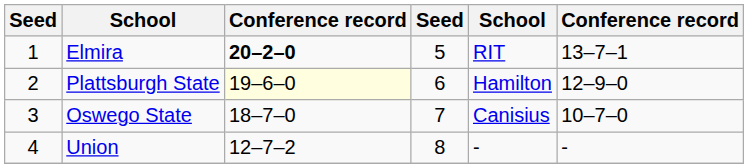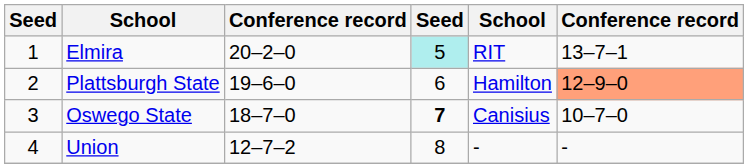(262, 52) bold -> (262, 52) normal
(440, 52) no background -> (440, 52) paleturquoise background
(262, 83) lightyellow background -> (262, 83) no background
(595, 83) no background -> (595, 83) lightsalmon background
(440, 115) normal -> (440, 115) bold
